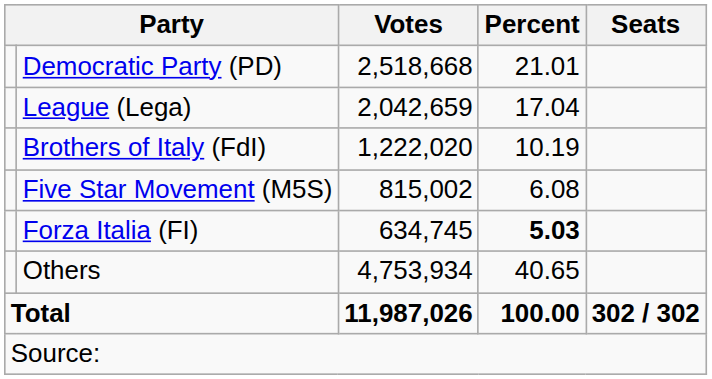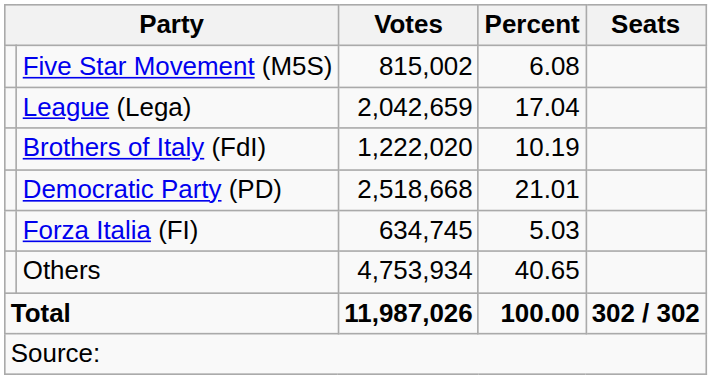rows swapped: (152, 66) <-> (178, 189)
(554, 230) bold -> (554, 230) normal
